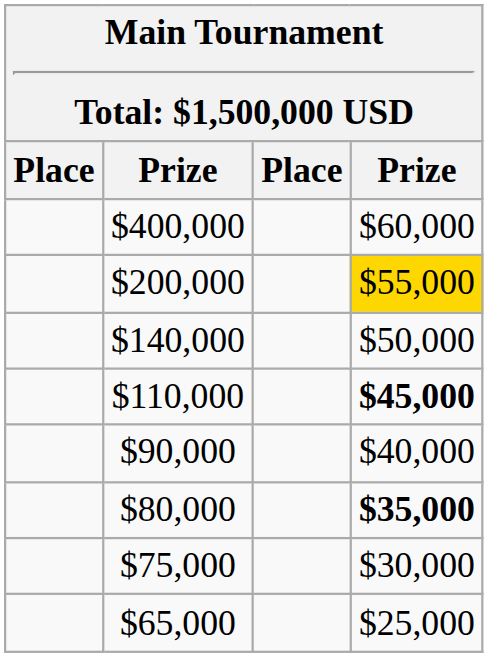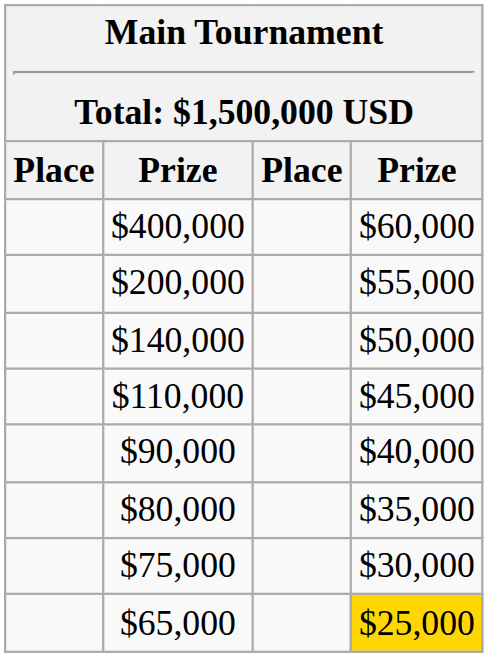(417, 282) gold background -> (417, 282) no background
(417, 396) bold -> (417, 396) normal
(417, 509) bold -> (417, 509) normal
(417, 622) no background -> (417, 622) gold background
